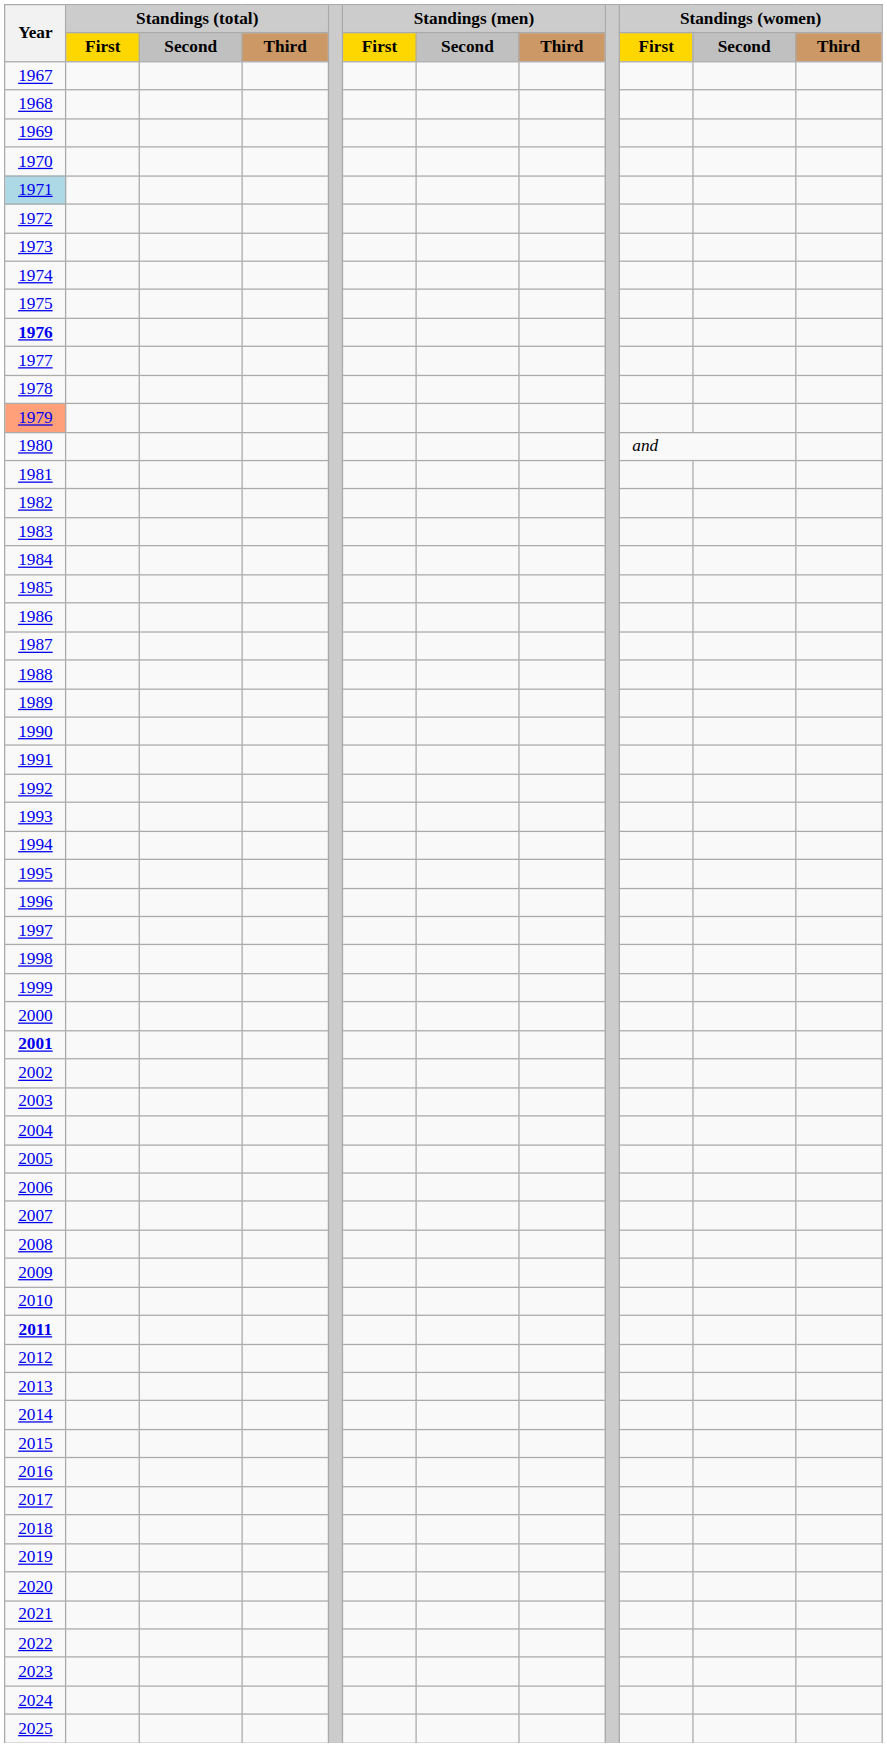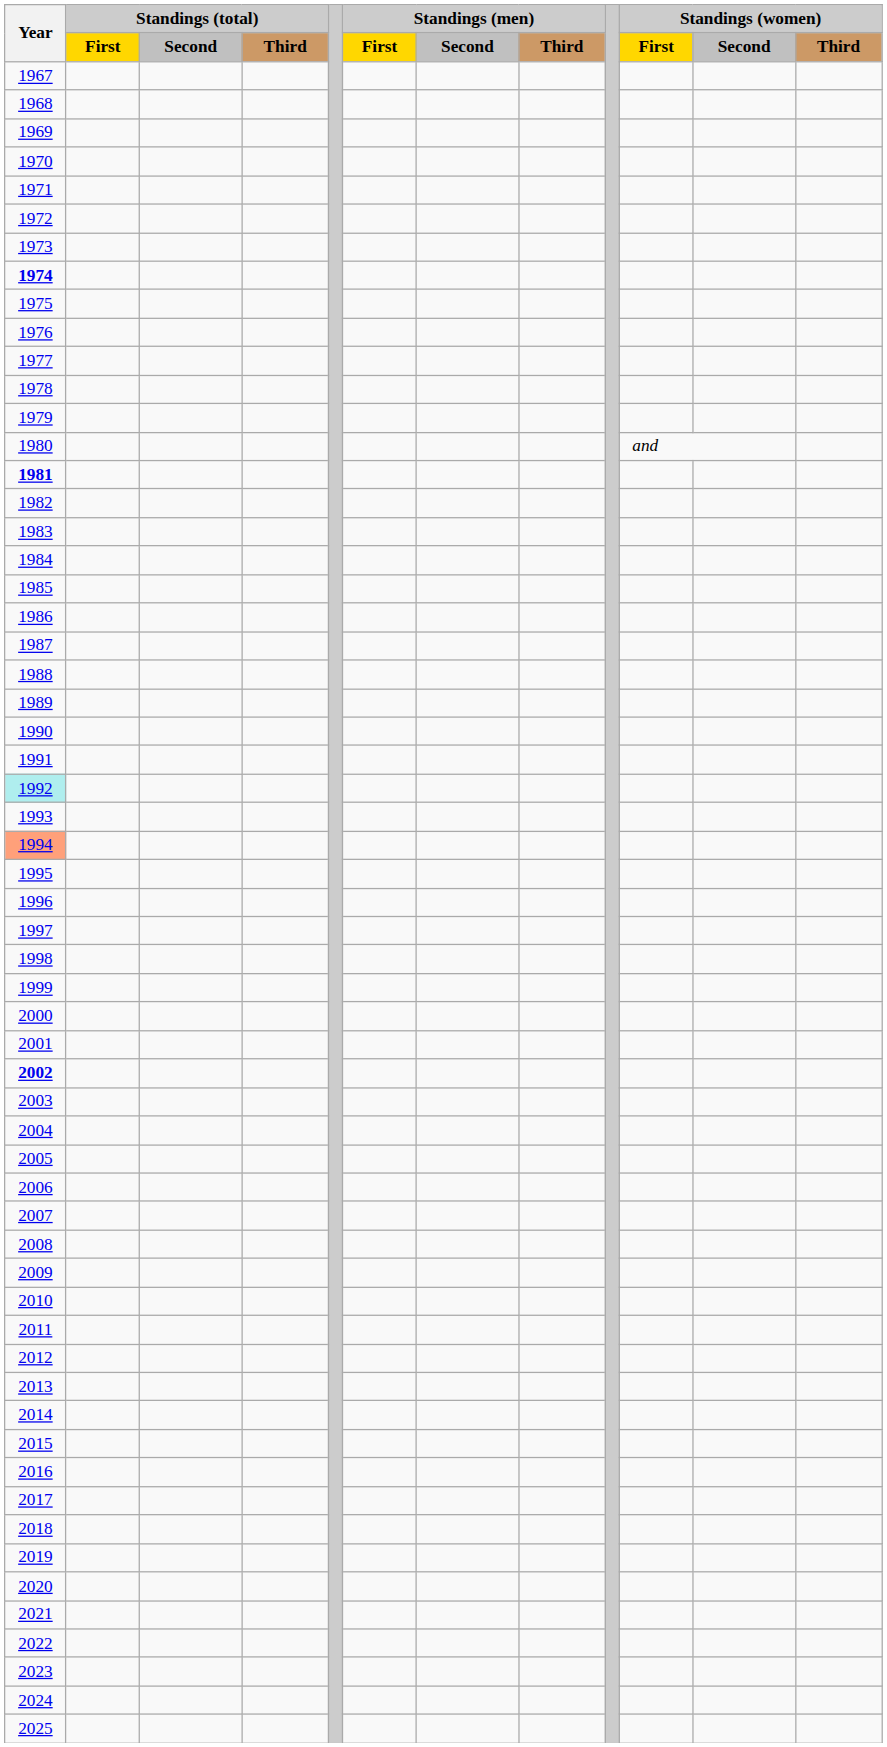(35, 189) lightblue background -> (35, 189) no background
(35, 274) normal -> (35, 274) bold
(35, 331) bold -> (35, 331) normal
(35, 417) lightsalmon background -> (35, 417) no background
(35, 474) normal -> (35, 474) bold
(35, 787) no background -> (35, 787) paleturquoise background
(35, 844) no background -> (35, 844) lightsalmon background
(35, 1044) bold -> (35, 1044) normal
(35, 1072) normal -> (35, 1072) bold
(35, 1329) bold -> (35, 1329) normal
